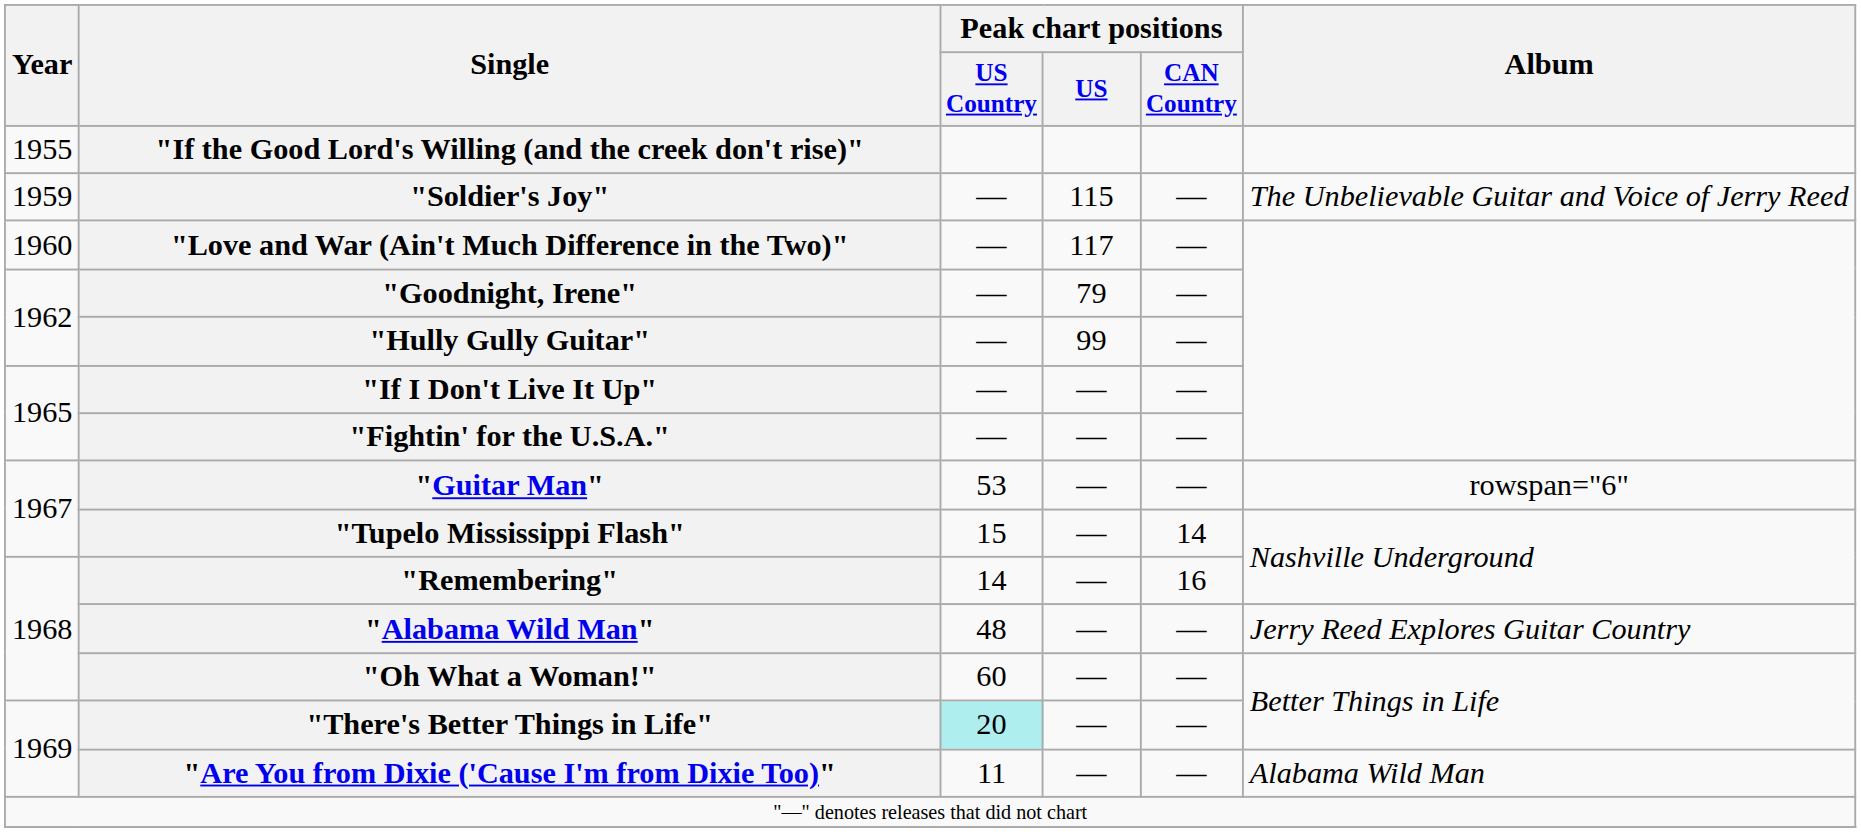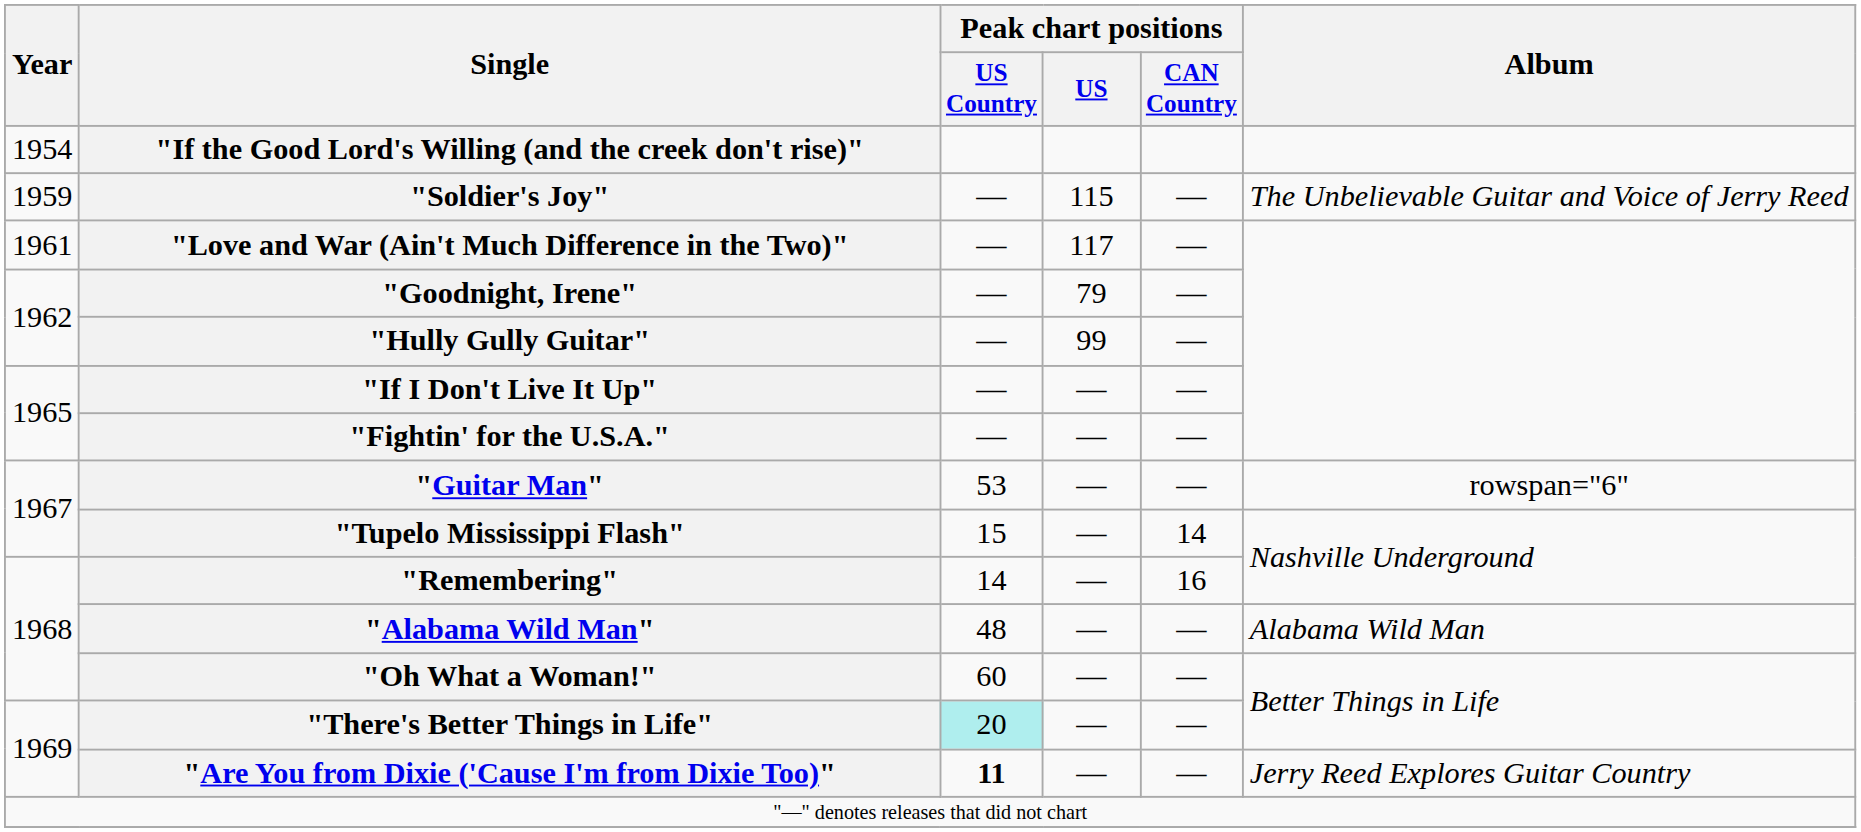(42, 148) 1955 -> (42, 148) 1954
(42, 244) 1960 -> (42, 244) 1961
(1470, 628) Jerry Reed Explores Guitar Country -> (1367, 628) Alabama Wild Man
(991, 772) normal -> (991, 772) bold
(1367, 772) Alabama Wild Man -> (1470, 772) Jerry Reed Explores Guitar Country
